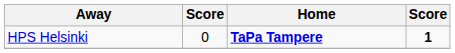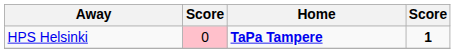(205, 37) no background -> (205, 37) pink background
